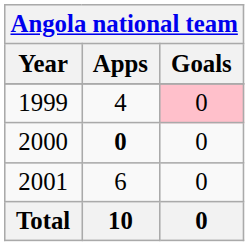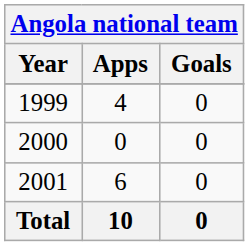(201, 102) pink background -> (201, 102) no background
(120, 142) bold -> (120, 142) normal
